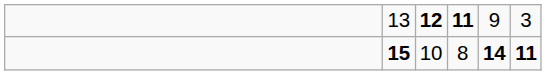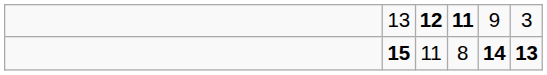(431, 53) 10 -> (431, 53) 11
(526, 53) 11 -> (527, 53) 13
